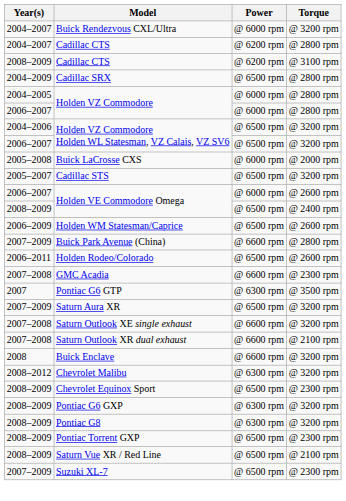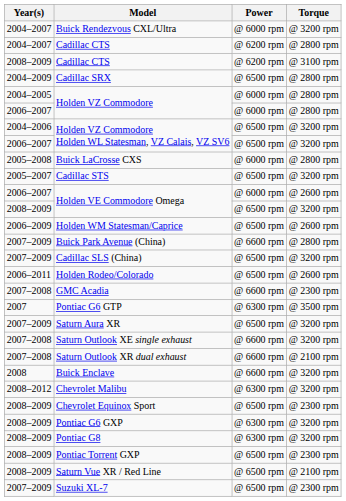(314, 160) @ 2000 rpm -> (314, 160) @ 2800 rpm
(314, 209) @ 2400 rpm -> (314, 209) @ 3200 rpm
+ row: (29, 258)
